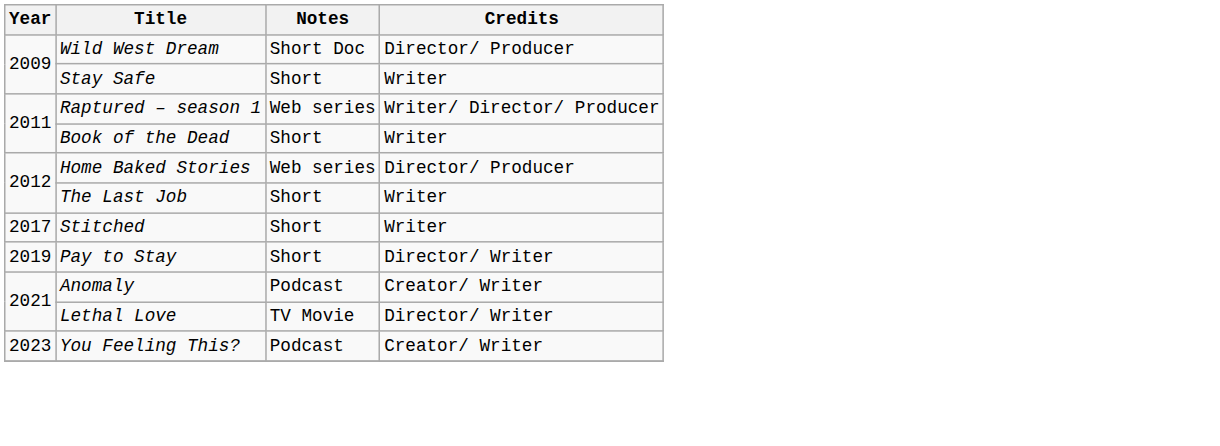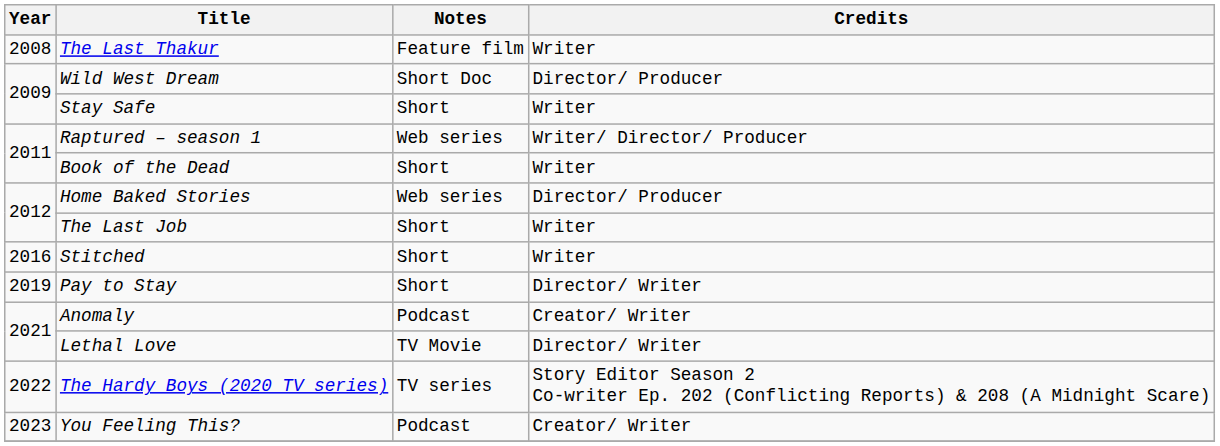+ row: (139, 49)
(30, 227) 2017 -> (30, 257) 2016
+ row: (224, 386)
